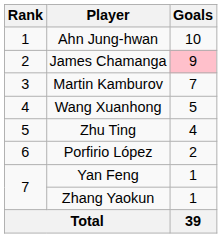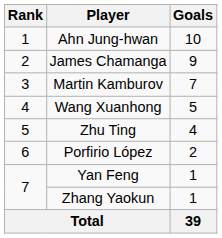(193, 61) pink background -> (193, 61) no background
